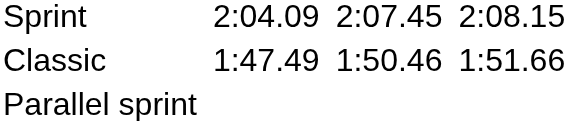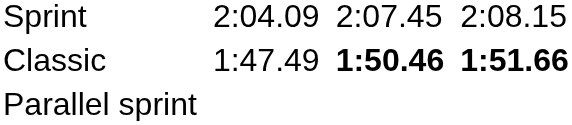(389, 60) normal -> (390, 60) bold
(512, 60) normal -> (514, 60) bold
